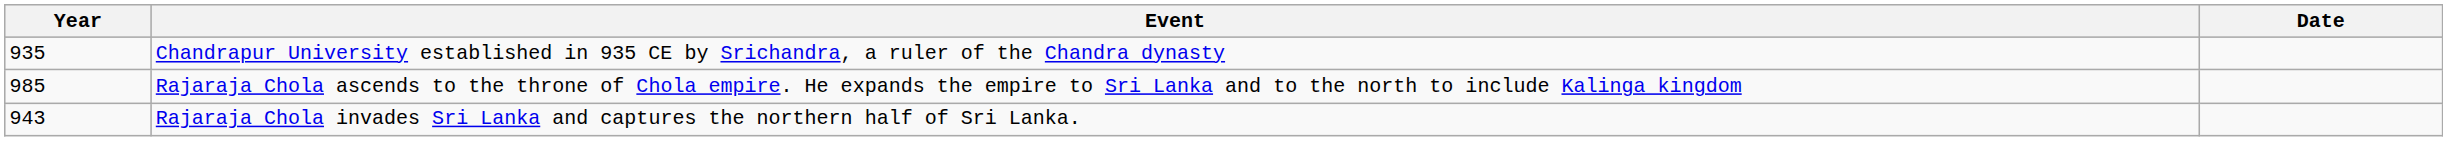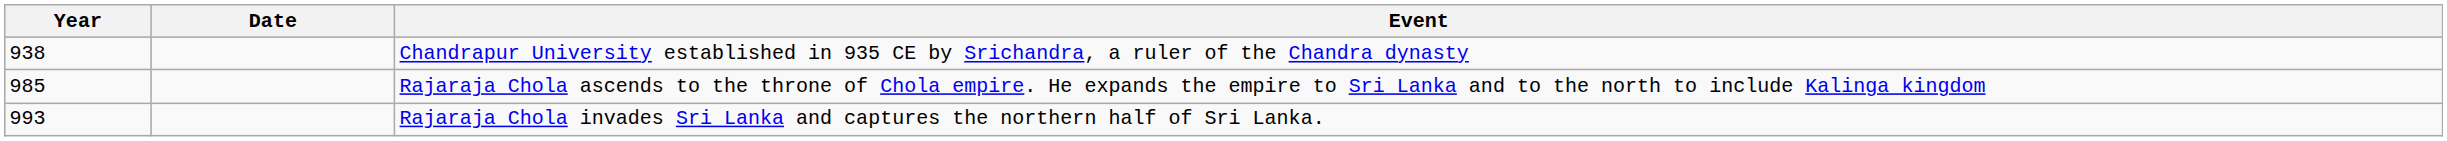columns swapped: (2321, 21) <-> (1175, 21)
(28, 54) 935 -> (28, 54) 938
(28, 119) 943 -> (28, 119) 993
